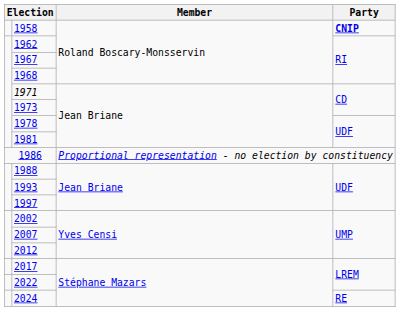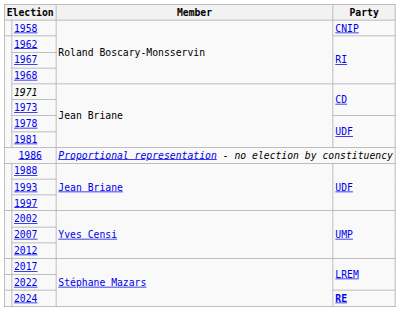(347, 28) bold -> (347, 28) normal
(341, 298) normal -> (341, 298) bold
